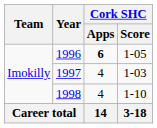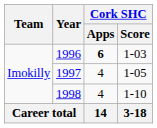(135, 53) 1-05 -> (135, 53) 1-03
(135, 73) 1-03 -> (135, 73) 1-05
